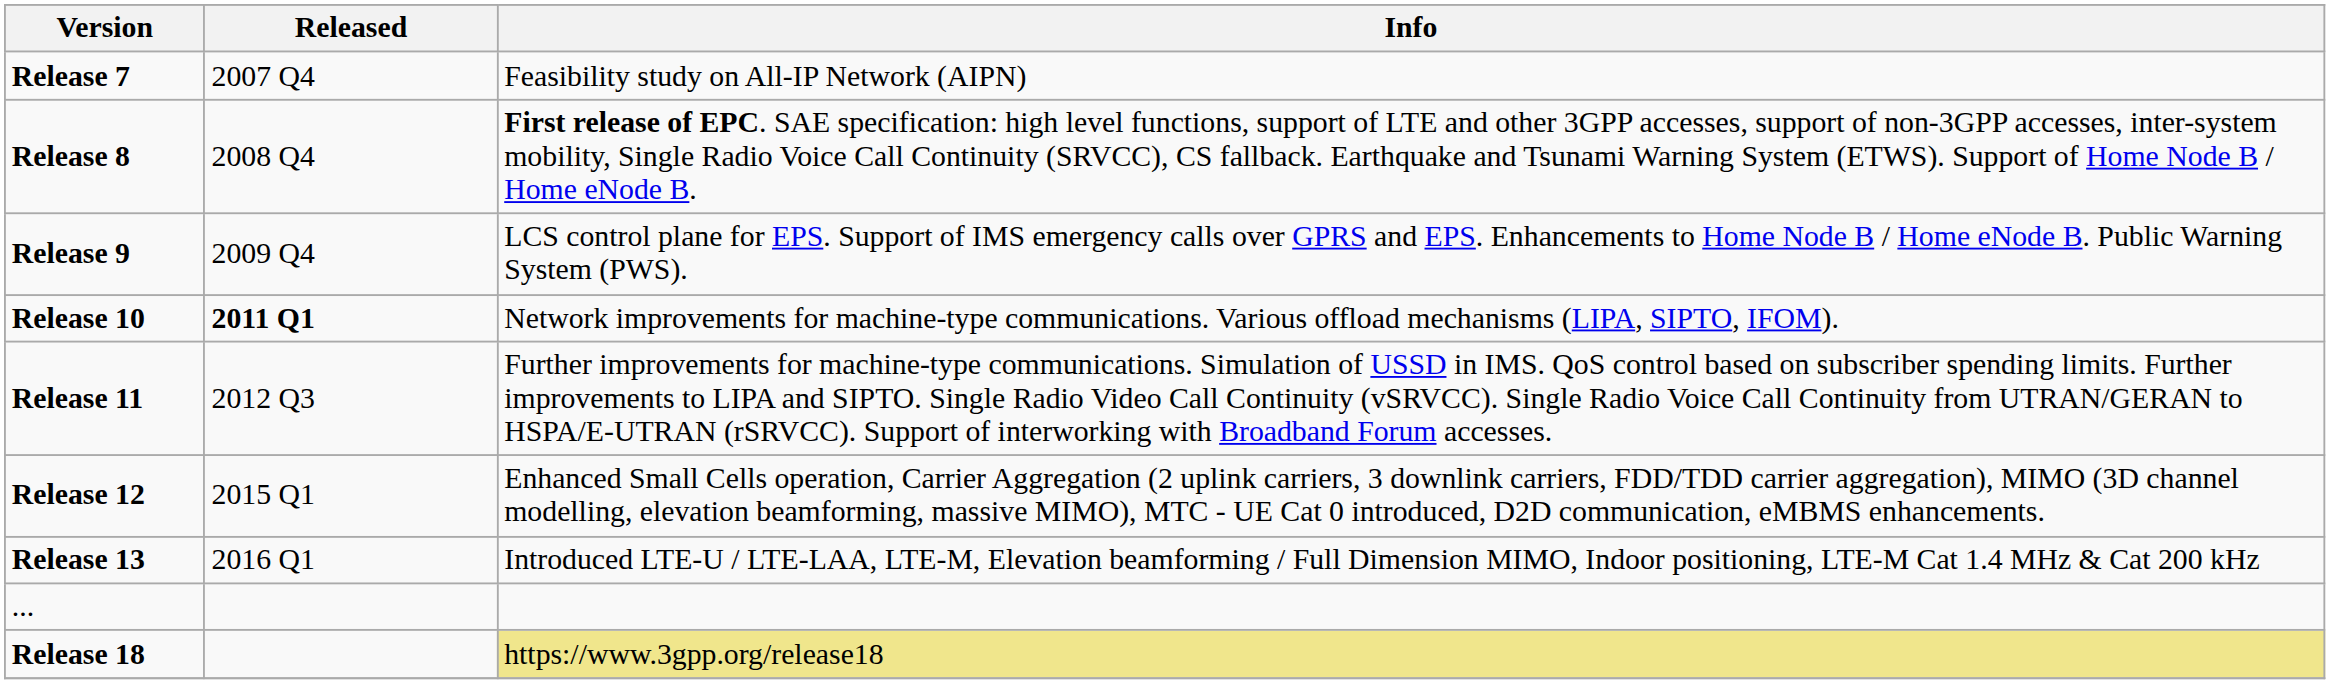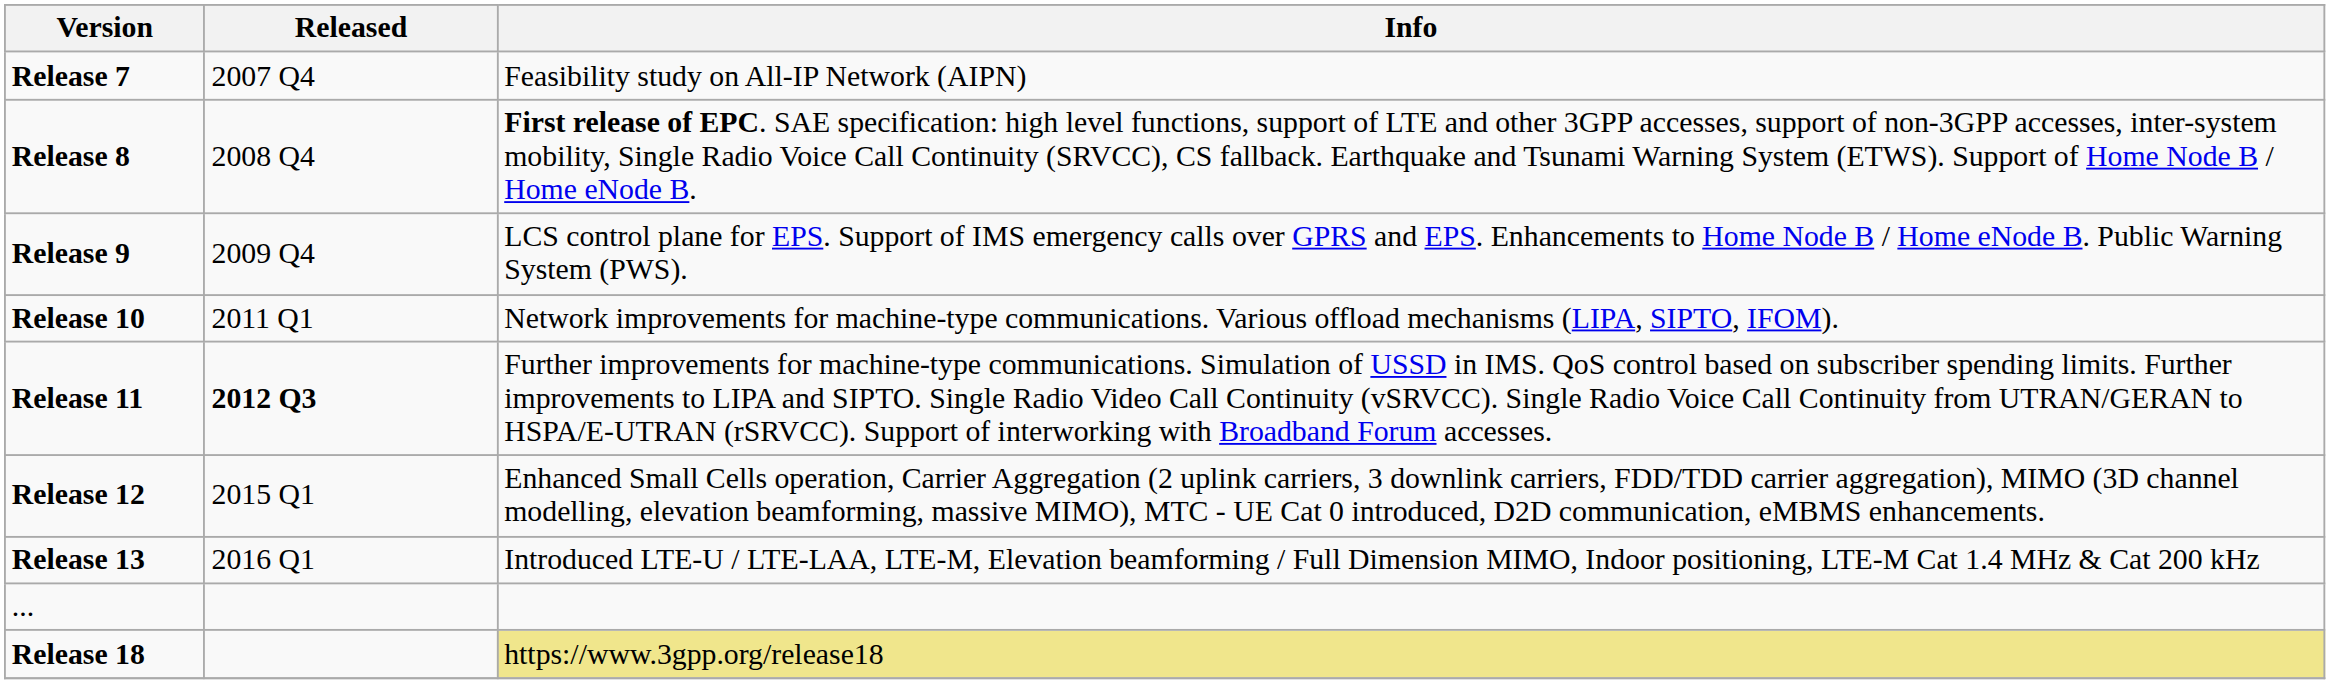(263, 317) bold -> (263, 317) normal
(263, 398) normal -> (264, 398) bold
